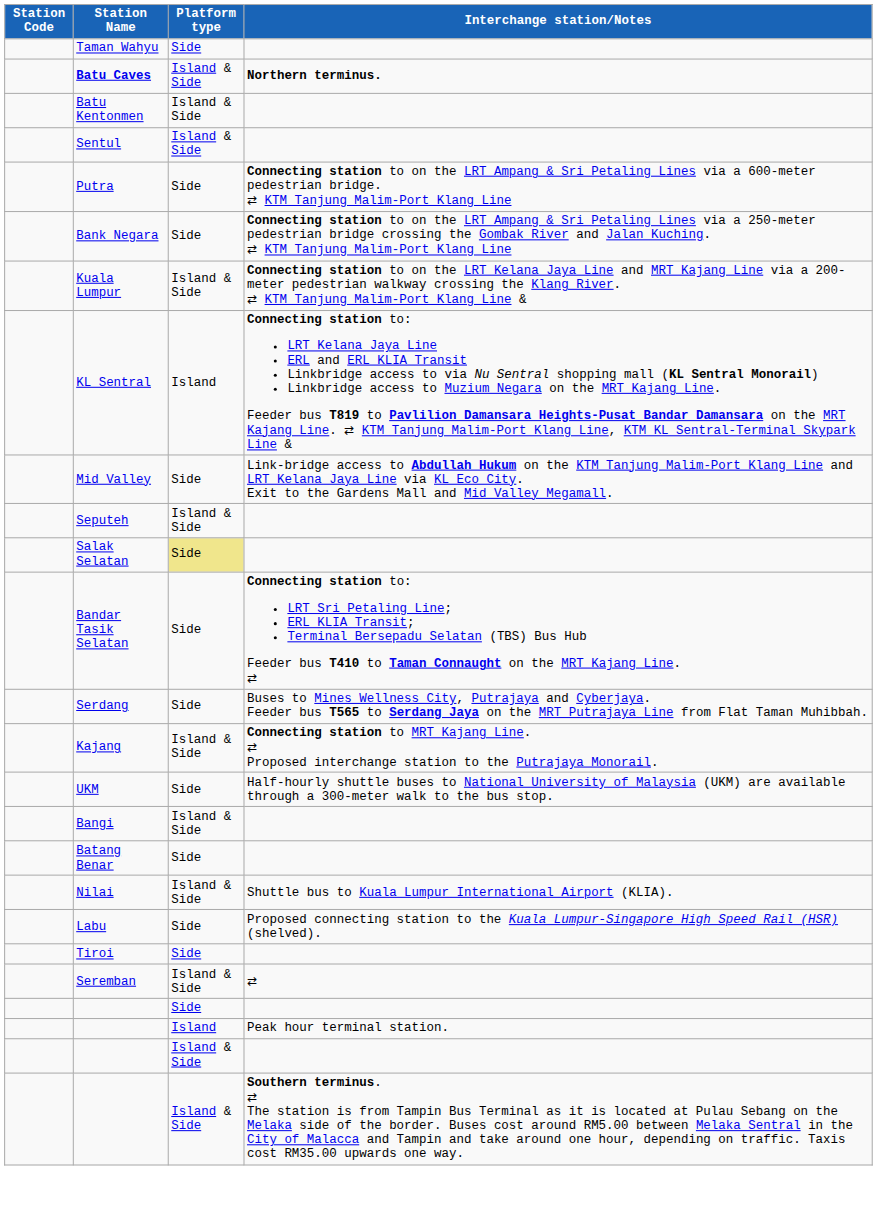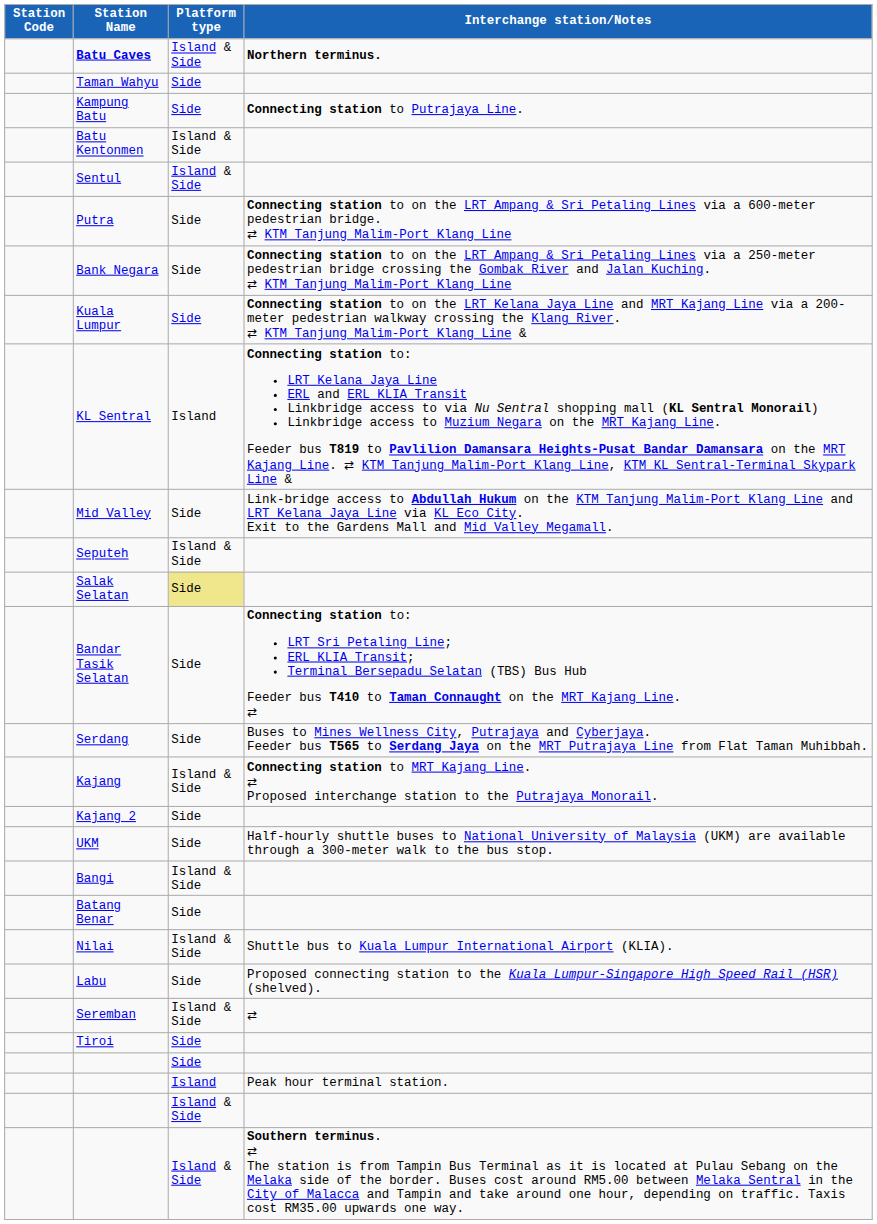rows swapped: (114, 76) <-> (117, 49)
+ row: (102, 111)
(201, 286) Island & Side -> (186, 320) Side
+ row: (106, 817)
rows swapped: (95, 954) <-> (106, 982)
